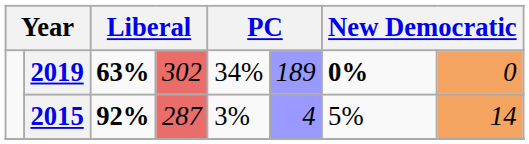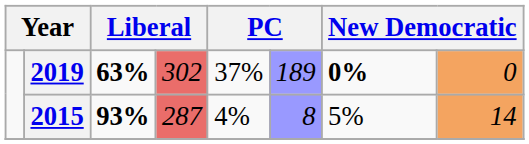(239, 72) 34% -> (239, 72) 37%
(123, 115) 92% -> (123, 115) 93%
(232, 115) 3% -> (232, 115) 4%
(309, 115) 4 -> (309, 115) 8
